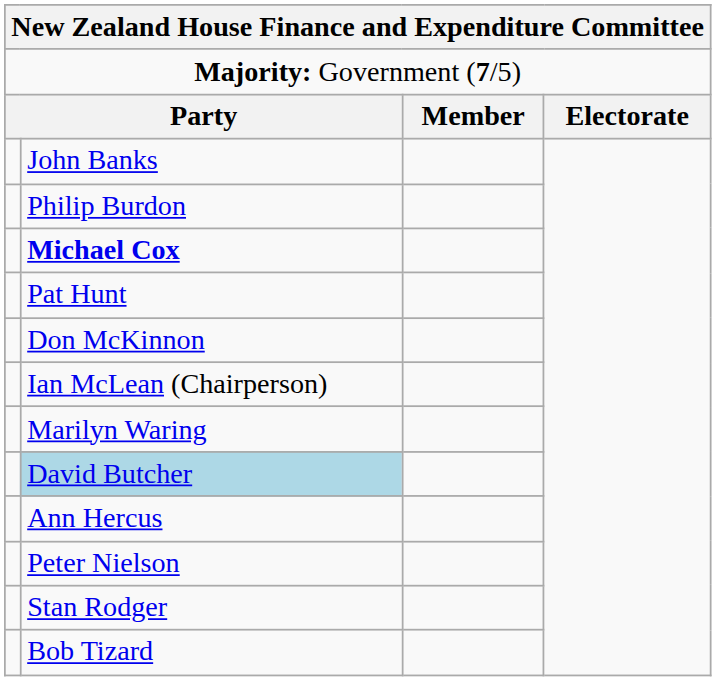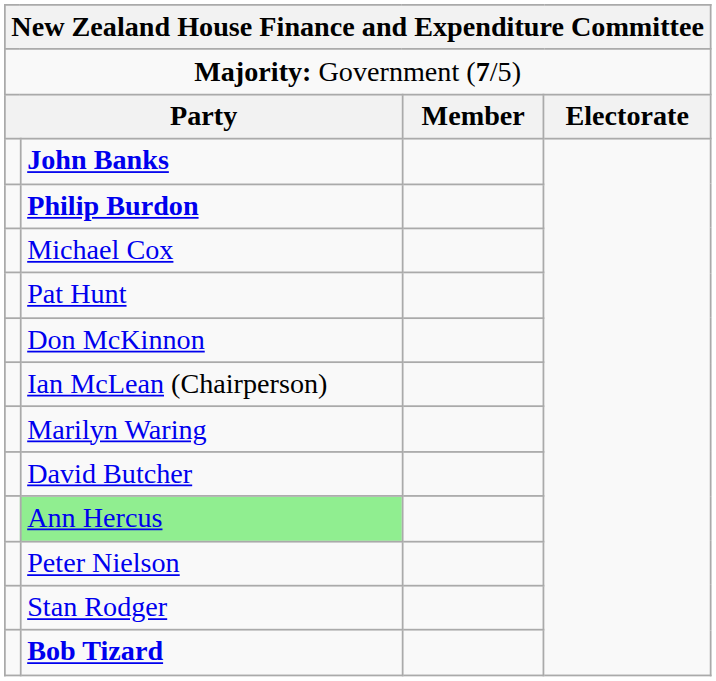(93, 160) normal -> (98, 160) bold
(107, 205) normal -> (113, 205) bold
(103, 250) bold -> (100, 250) normal
(110, 473) lightblue background -> (110, 473) no background
(95, 518) no background -> (95, 518) lightgreen background
(90, 652) normal -> (95, 652) bold
